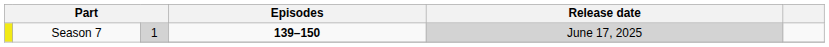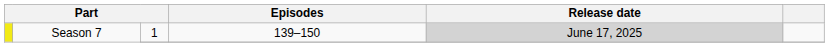(154, 32) lightgrey background -> (154, 32) no background
(297, 32) bold -> (297, 32) normal
